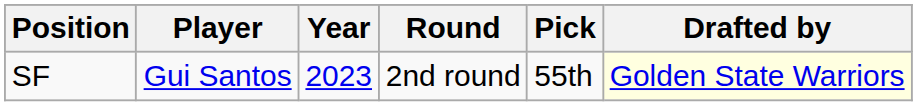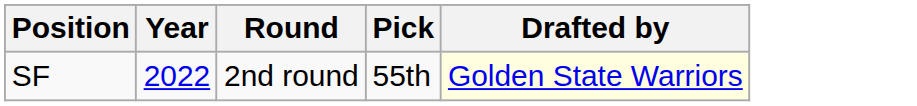- column: (218, 28)
(339, 75) 2023 -> (177, 75) 2022
